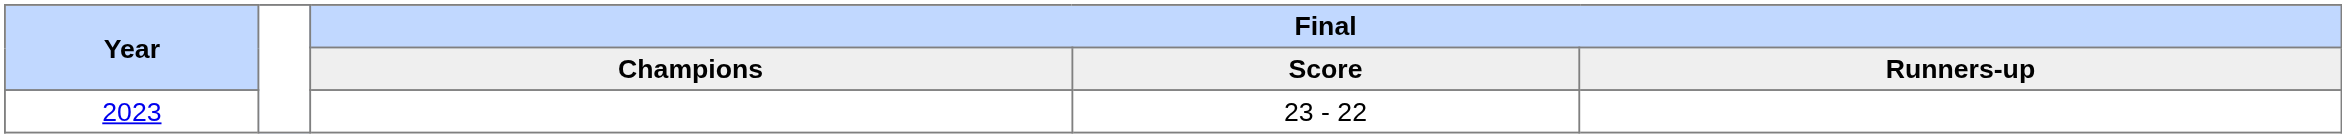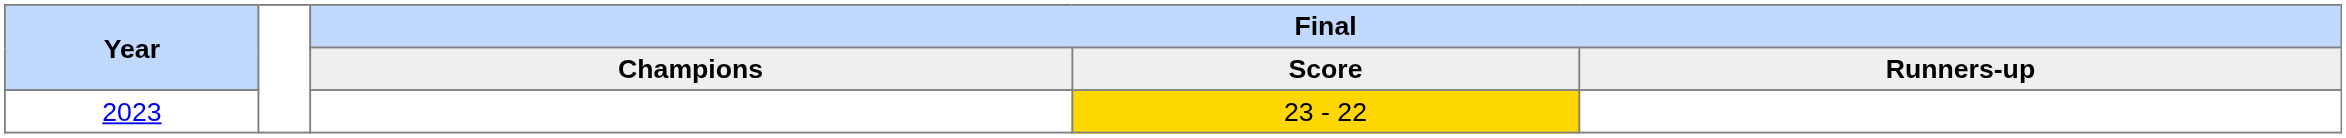(1326, 111) no background -> (1326, 111) gold background
